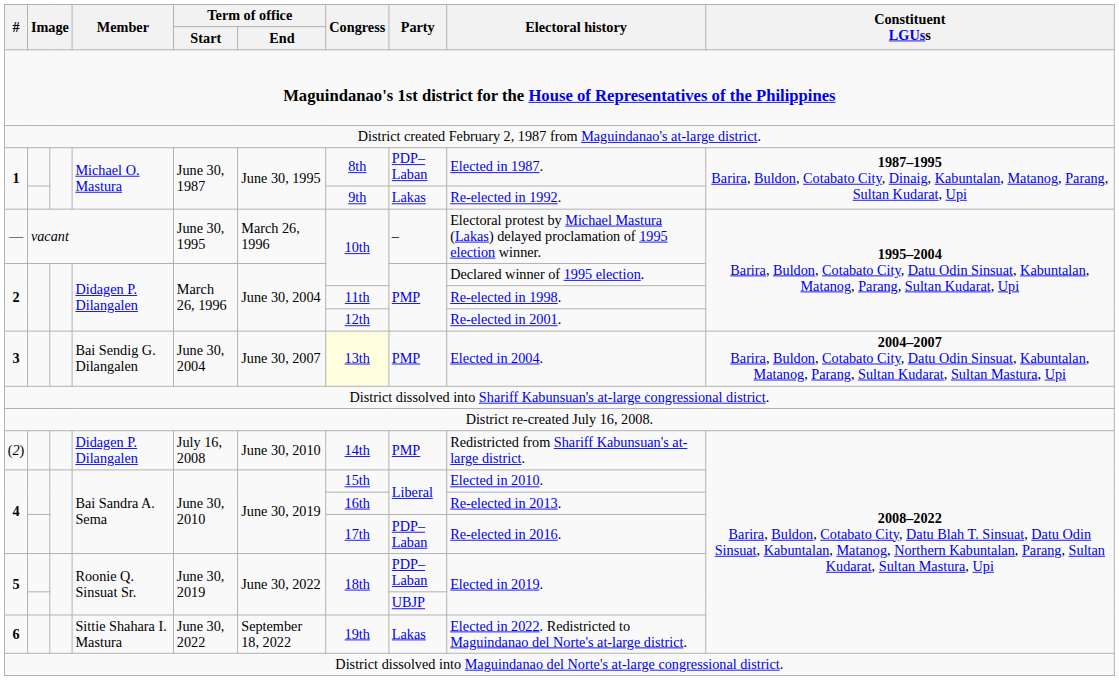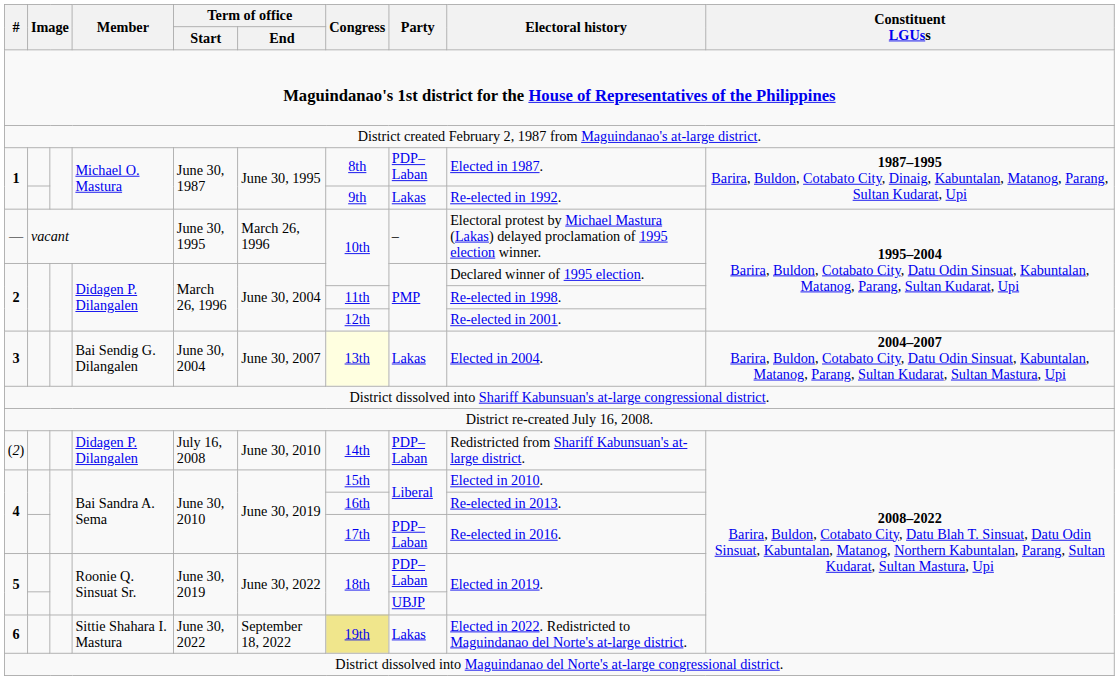(406, 358) PMP -> (409, 358) Lakas
(406, 450) PMP -> (410, 450) PDP–Laban
(357, 633) no background -> (357, 633) khaki background
